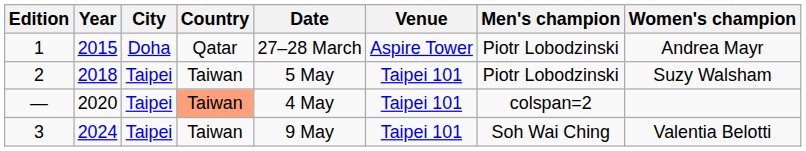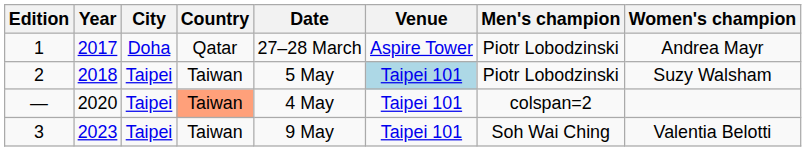(97, 47) 2015 -> (97, 47) 2017
(421, 76) no background -> (421, 76) lightblue background
(97, 132) 2024 -> (97, 132) 2023
